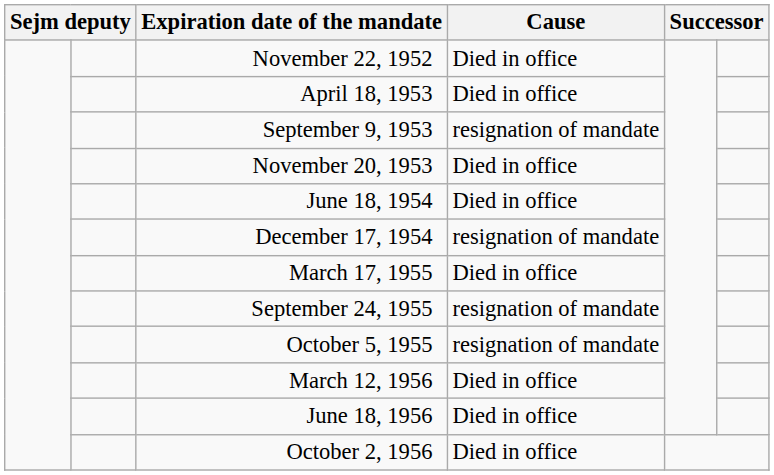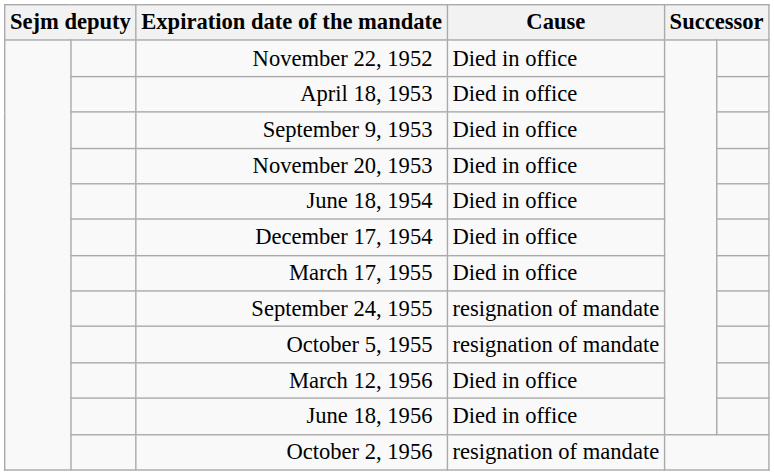(556, 129) resignation of mandate -> (515, 129) Died in office
(556, 237) resignation of mandate -> (515, 237) Died in office
(515, 451) Died in office -> (556, 451) resignation of mandate
